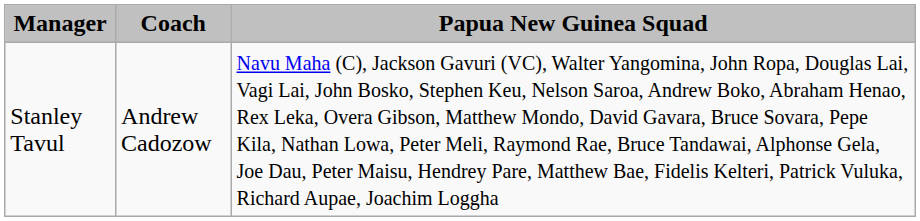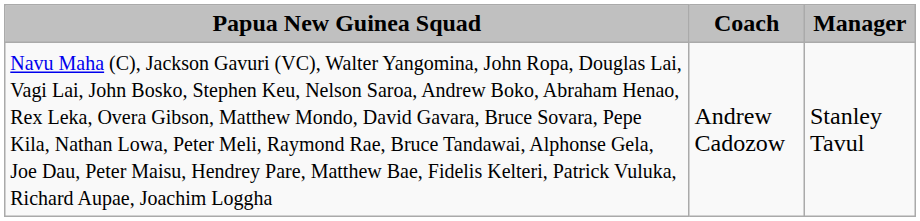columns swapped: (573, 23) <-> (60, 23)
